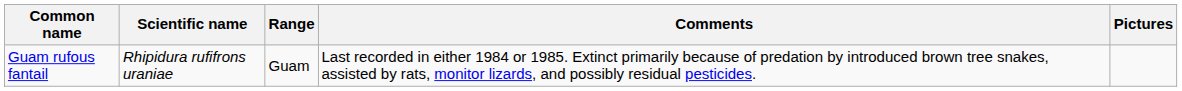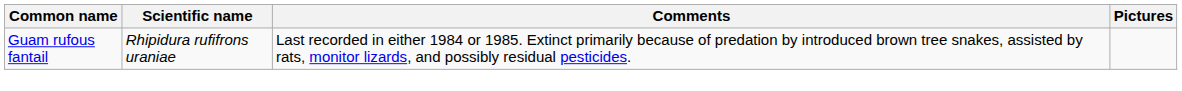- column: (292, 24)
